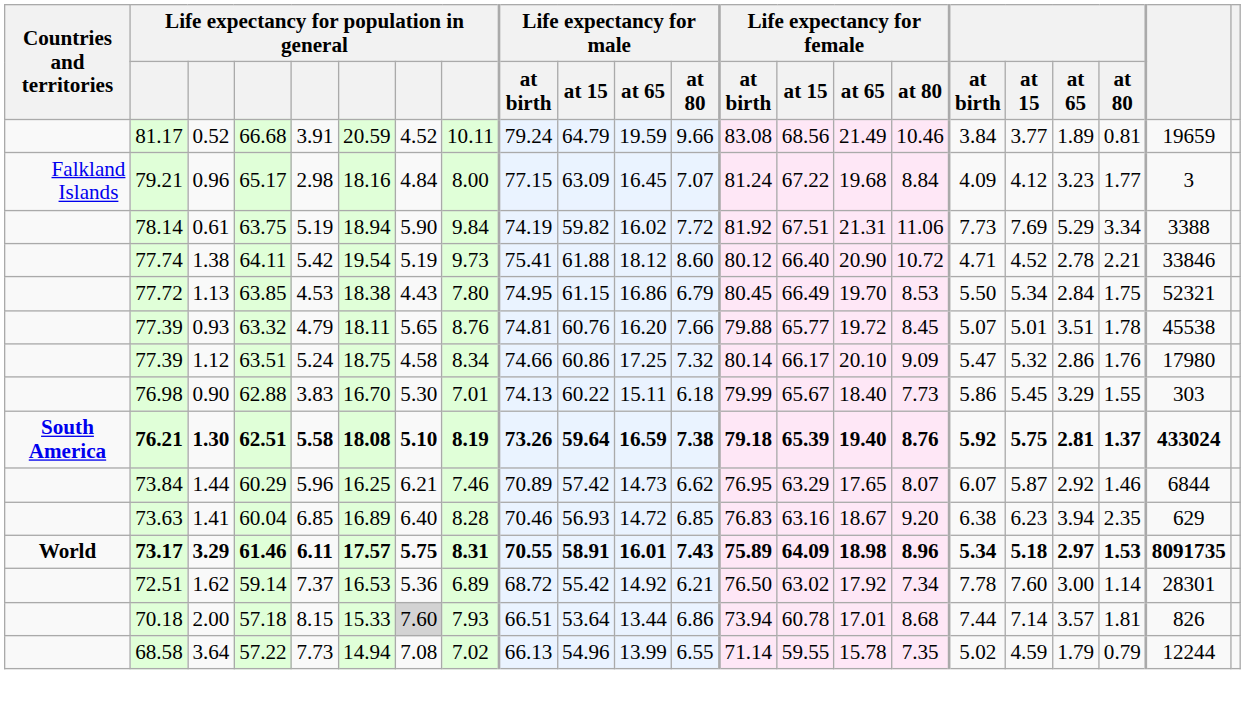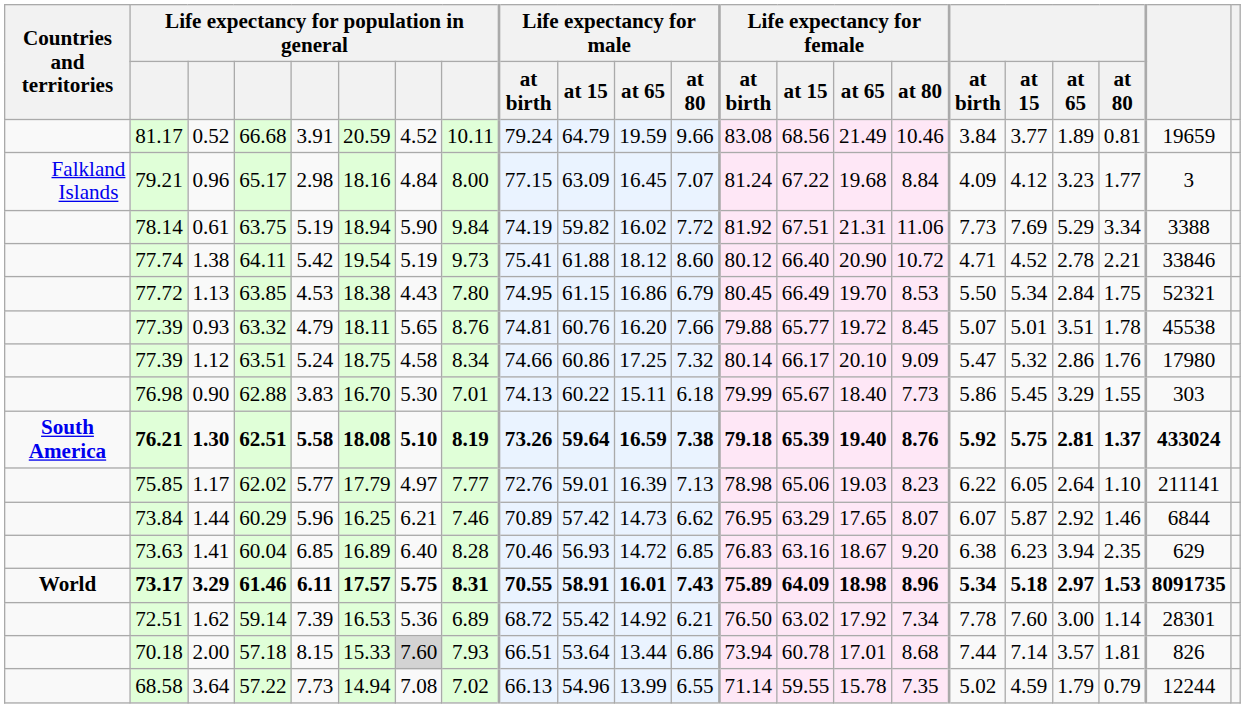+ row: (211, 484)
(315, 585) 7.37 -> (315, 618) 7.39
